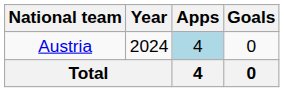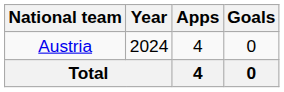(198, 45) lightblue background -> (198, 45) no background
